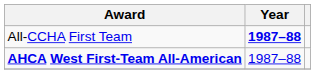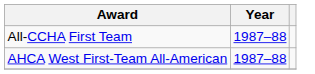(275, 36) bold -> (260, 36) normal
(125, 58) bold -> (117, 58) normal
